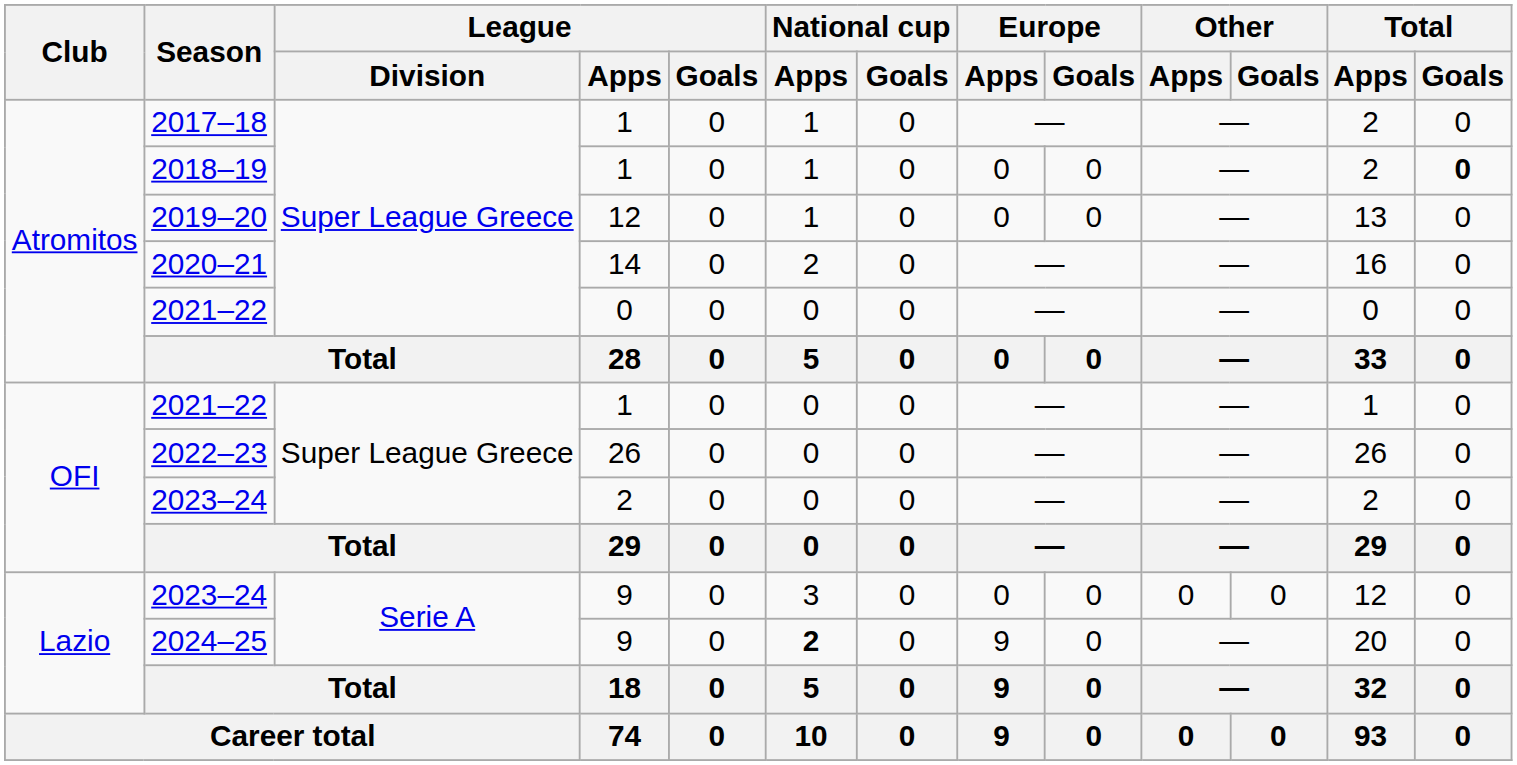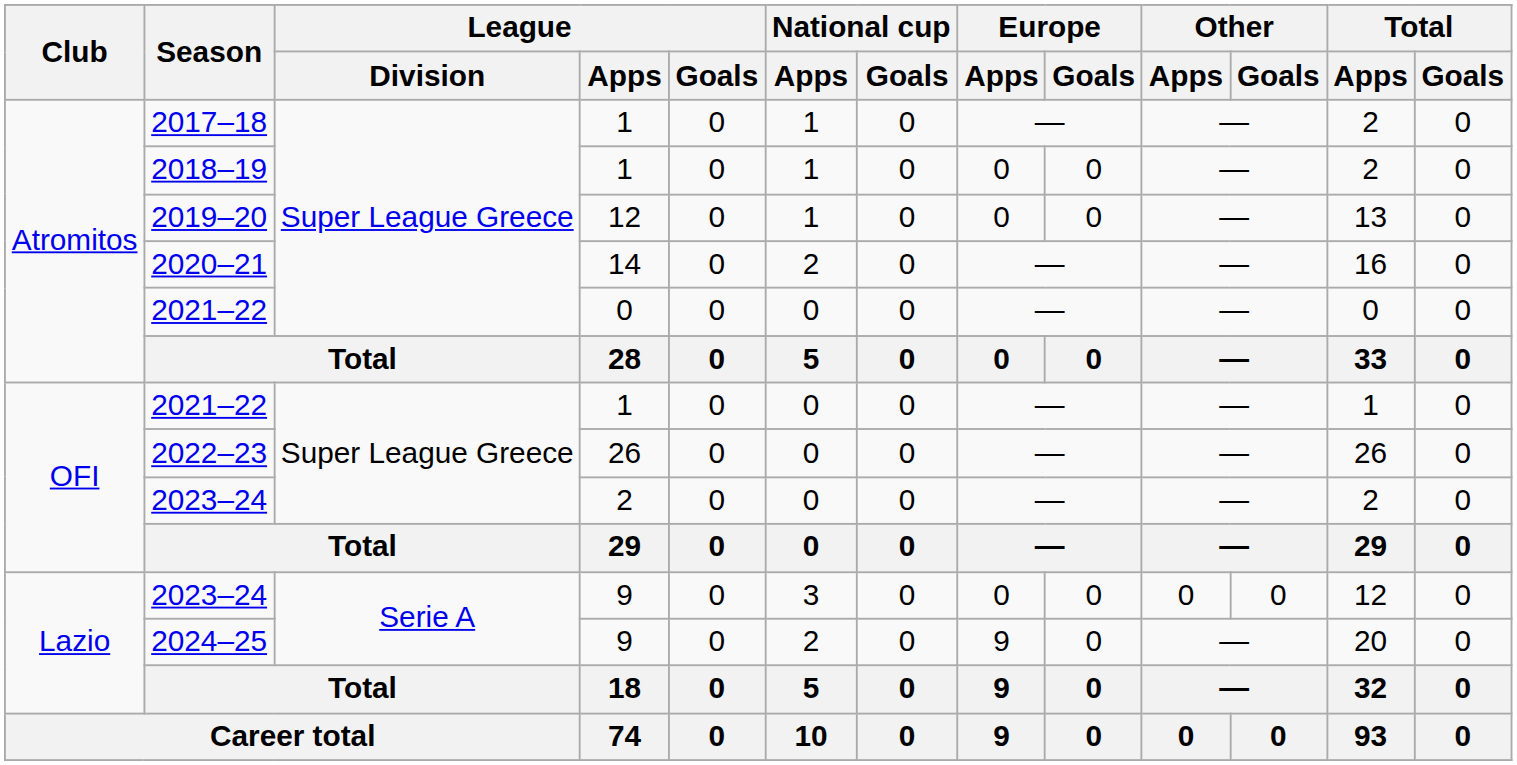(1463, 169) bold -> (1463, 169) normal
(811, 641) bold -> (811, 641) normal
